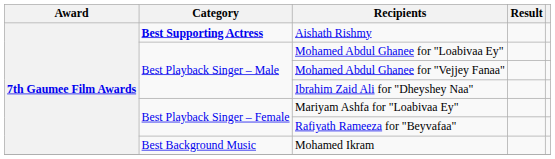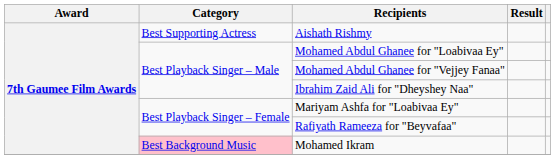(202, 32) bold -> (199, 32) normal
(199, 145) no background -> (199, 145) pink background
